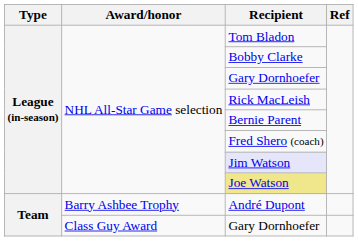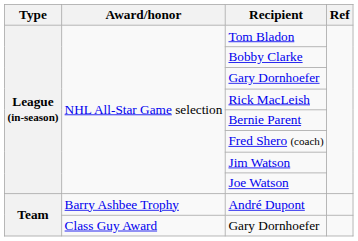(259, 162) lavender background -> (259, 162) no background
(259, 183) khaki background -> (259, 183) no background
